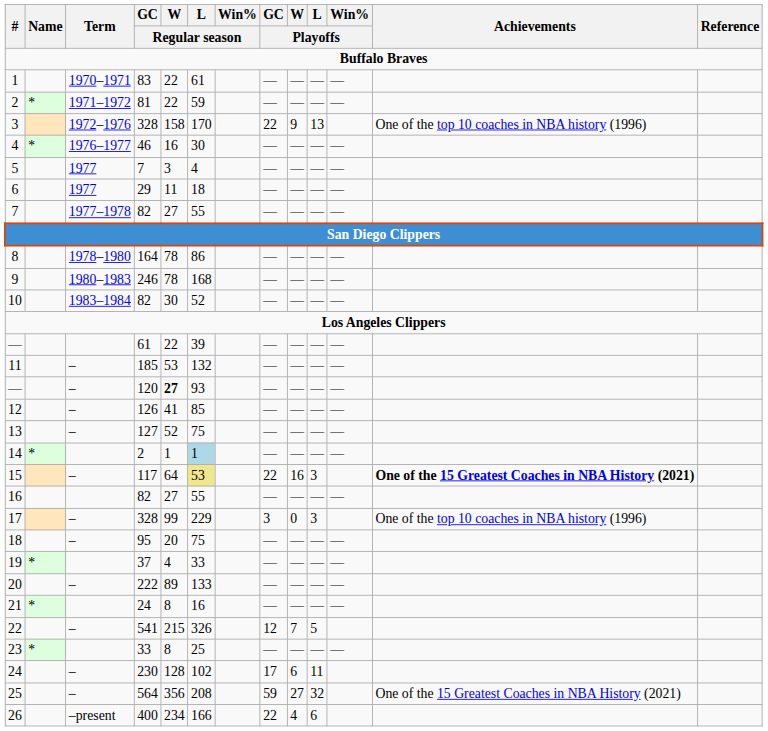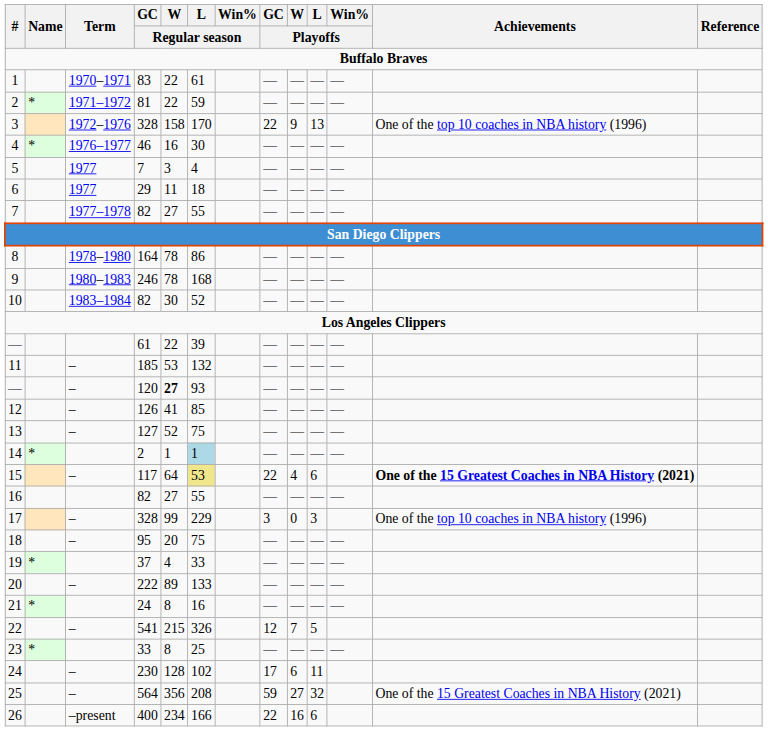(297, 475) 16 -> (294, 475) 4
(314, 475) 3 -> (314, 475) 6
(294, 715) 4 -> (297, 715) 16
